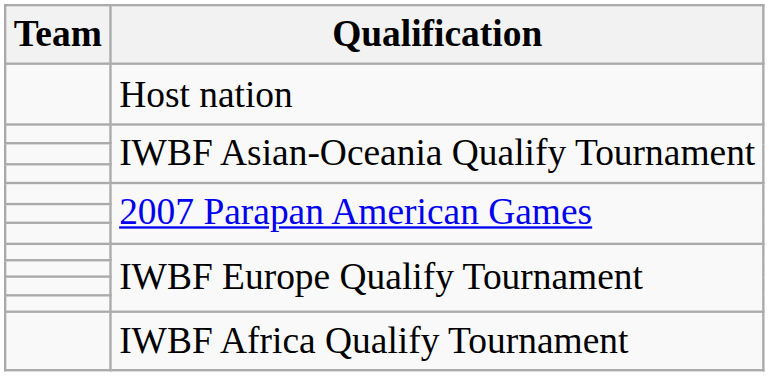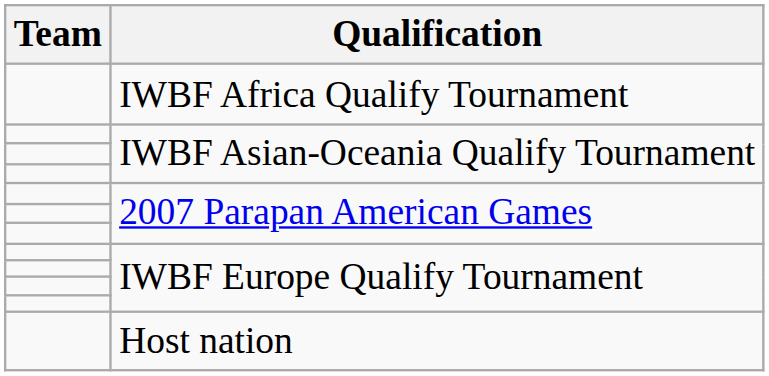(206, 93) Host nation -> (374, 93) IWBF Africa Qualify Tournament
(374, 340) IWBF Africa Qualify Tournament -> (206, 340) Host nation
